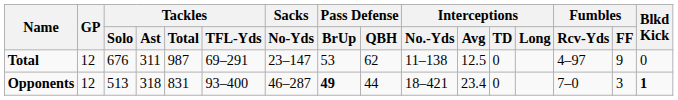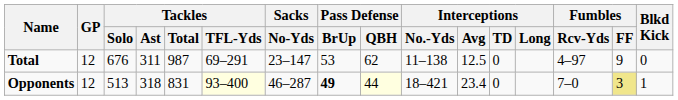(227, 83) no background -> (227, 83) lightyellow background
(371, 83) no background -> (371, 83) lightyellow background
(620, 83) no background -> (620, 83) khaki background
(643, 83) bold -> (643, 83) normal
